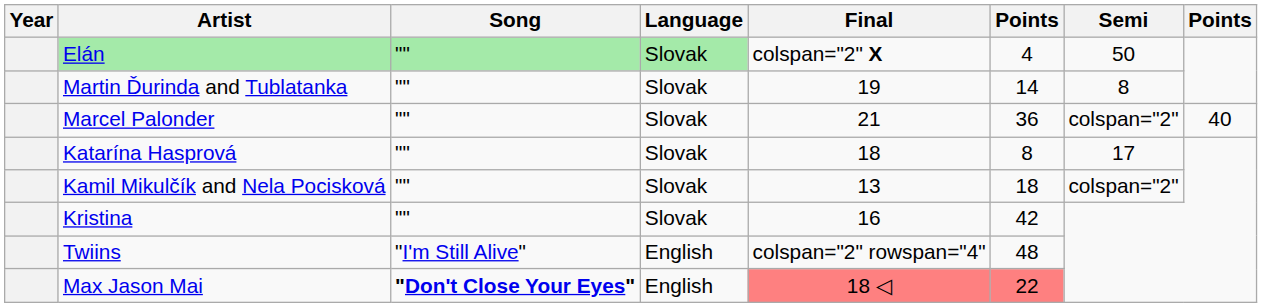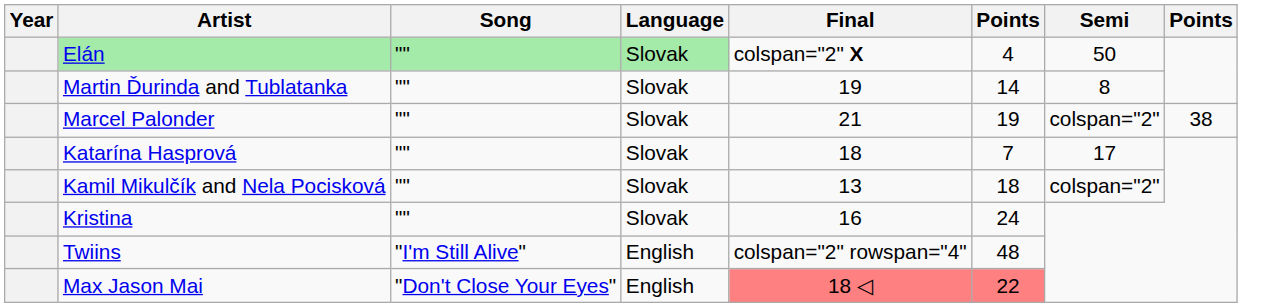(1027, 119) 36 -> (1008, 119) 19
(1220, 119) 40 -> (1201, 119) 38
(1027, 152) 8 -> (1008, 152) 7
(1027, 218) 42 -> (1008, 218) 24
(515, 285) bold -> (506, 285) normal
